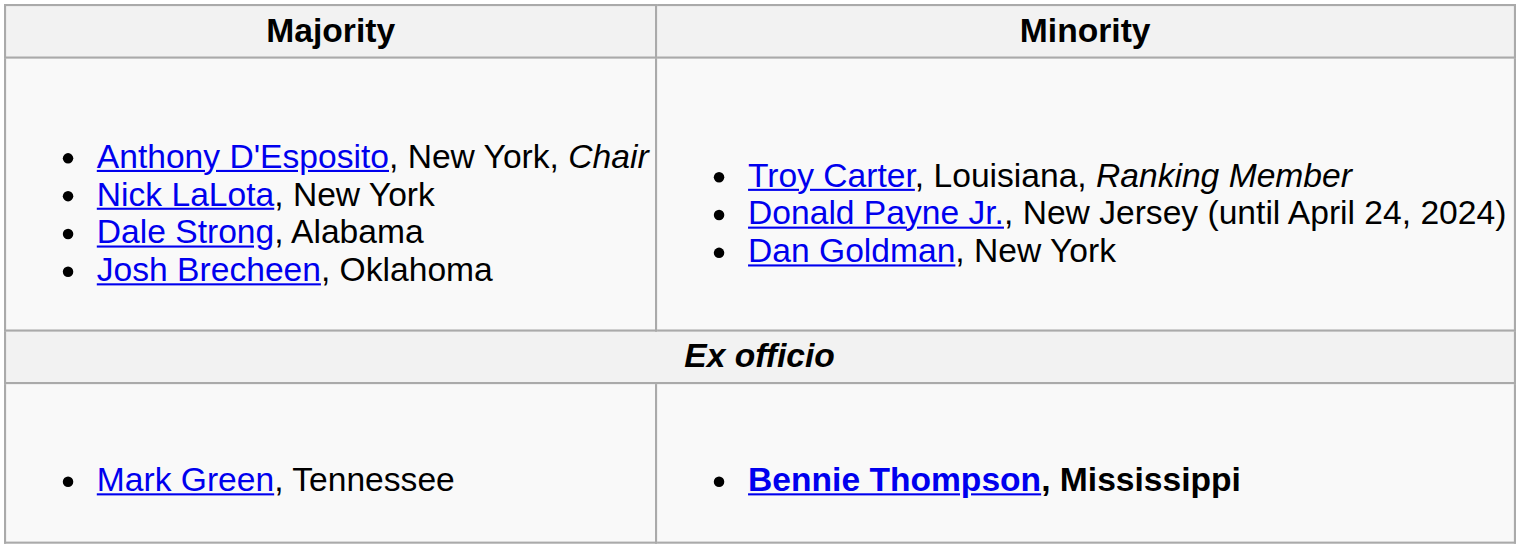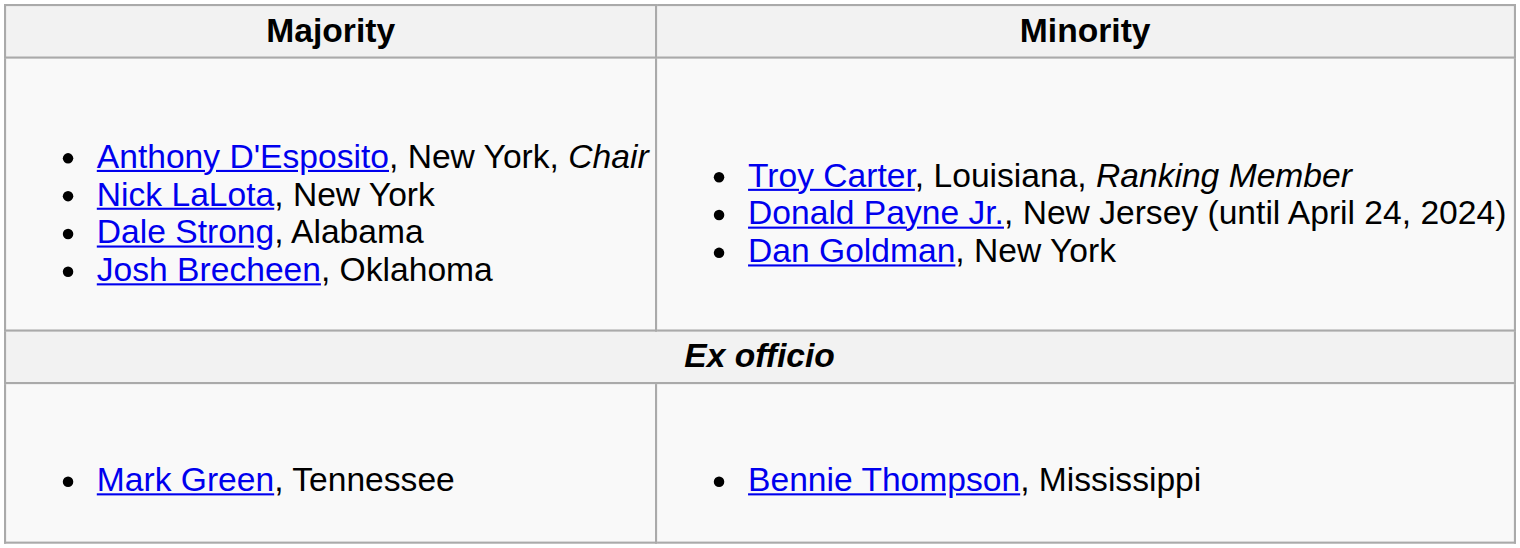(1085, 481) bold -> (1085, 481) normal
